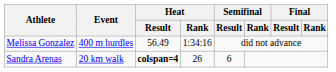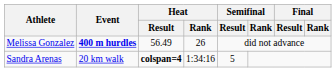(106, 44) normal -> (108, 44) bold
(197, 44) 1:34:16 -> (201, 44) 26
(197, 59) 26 -> (201, 59) 1:34:16
(229, 59) 6 -> (232, 59) 5
